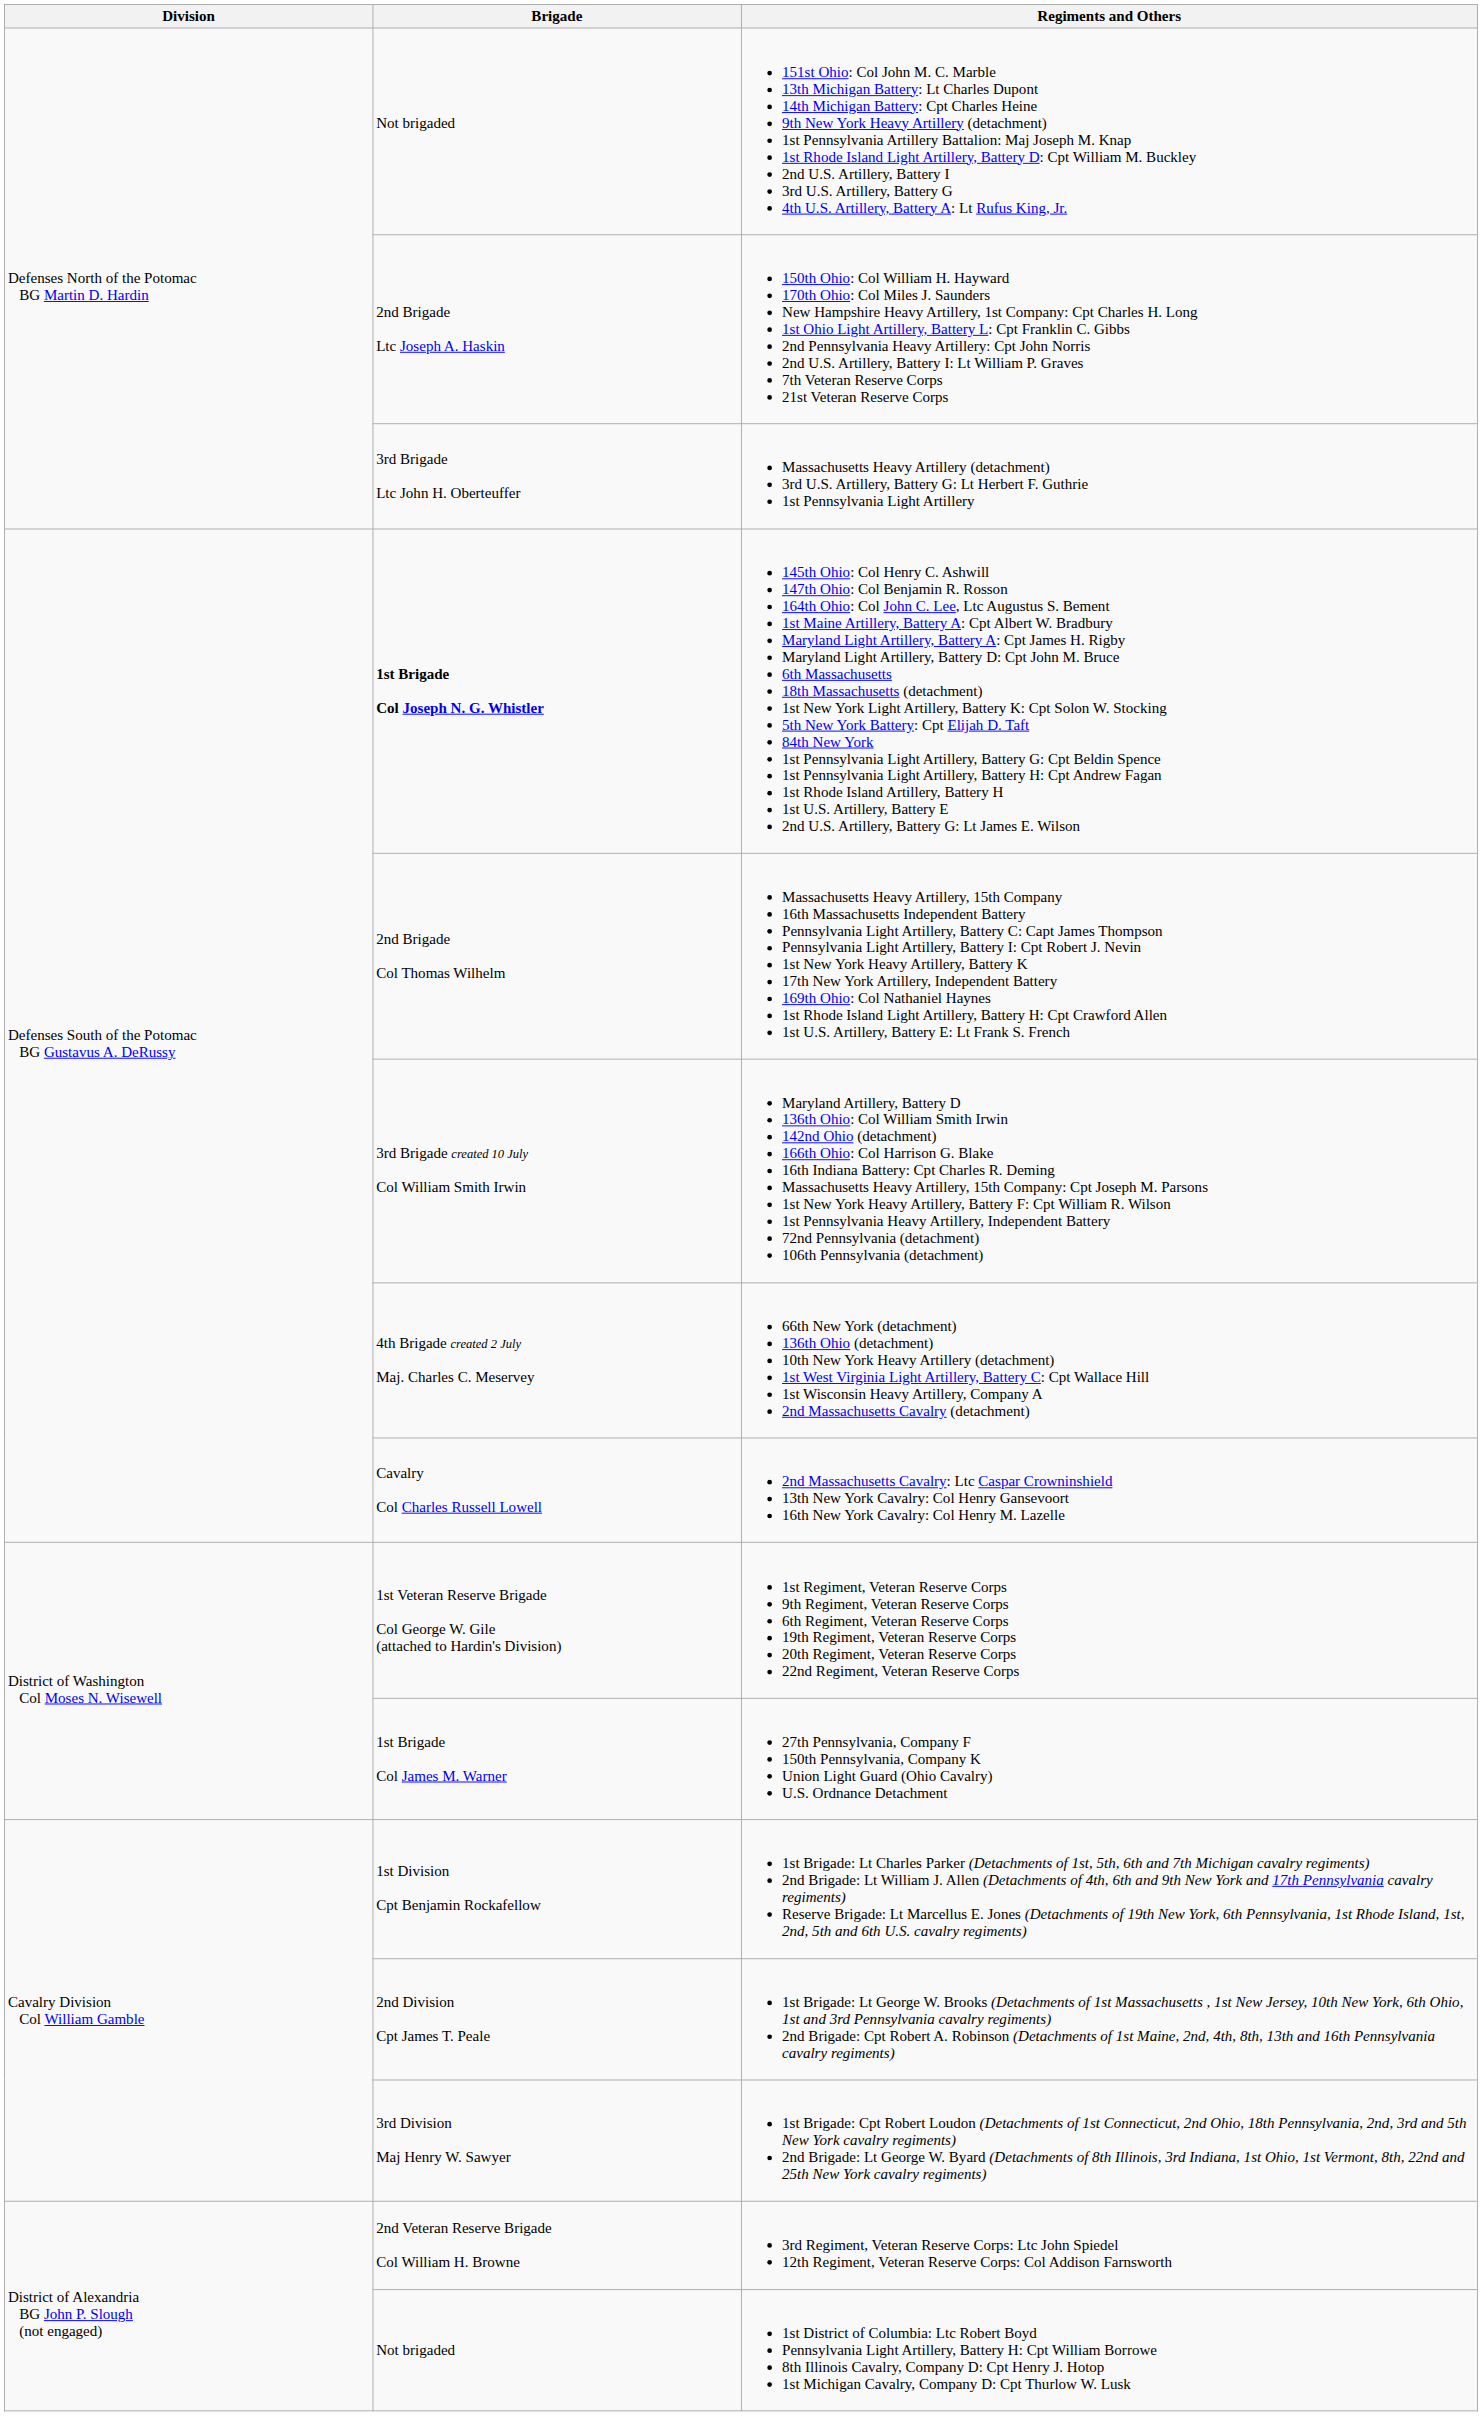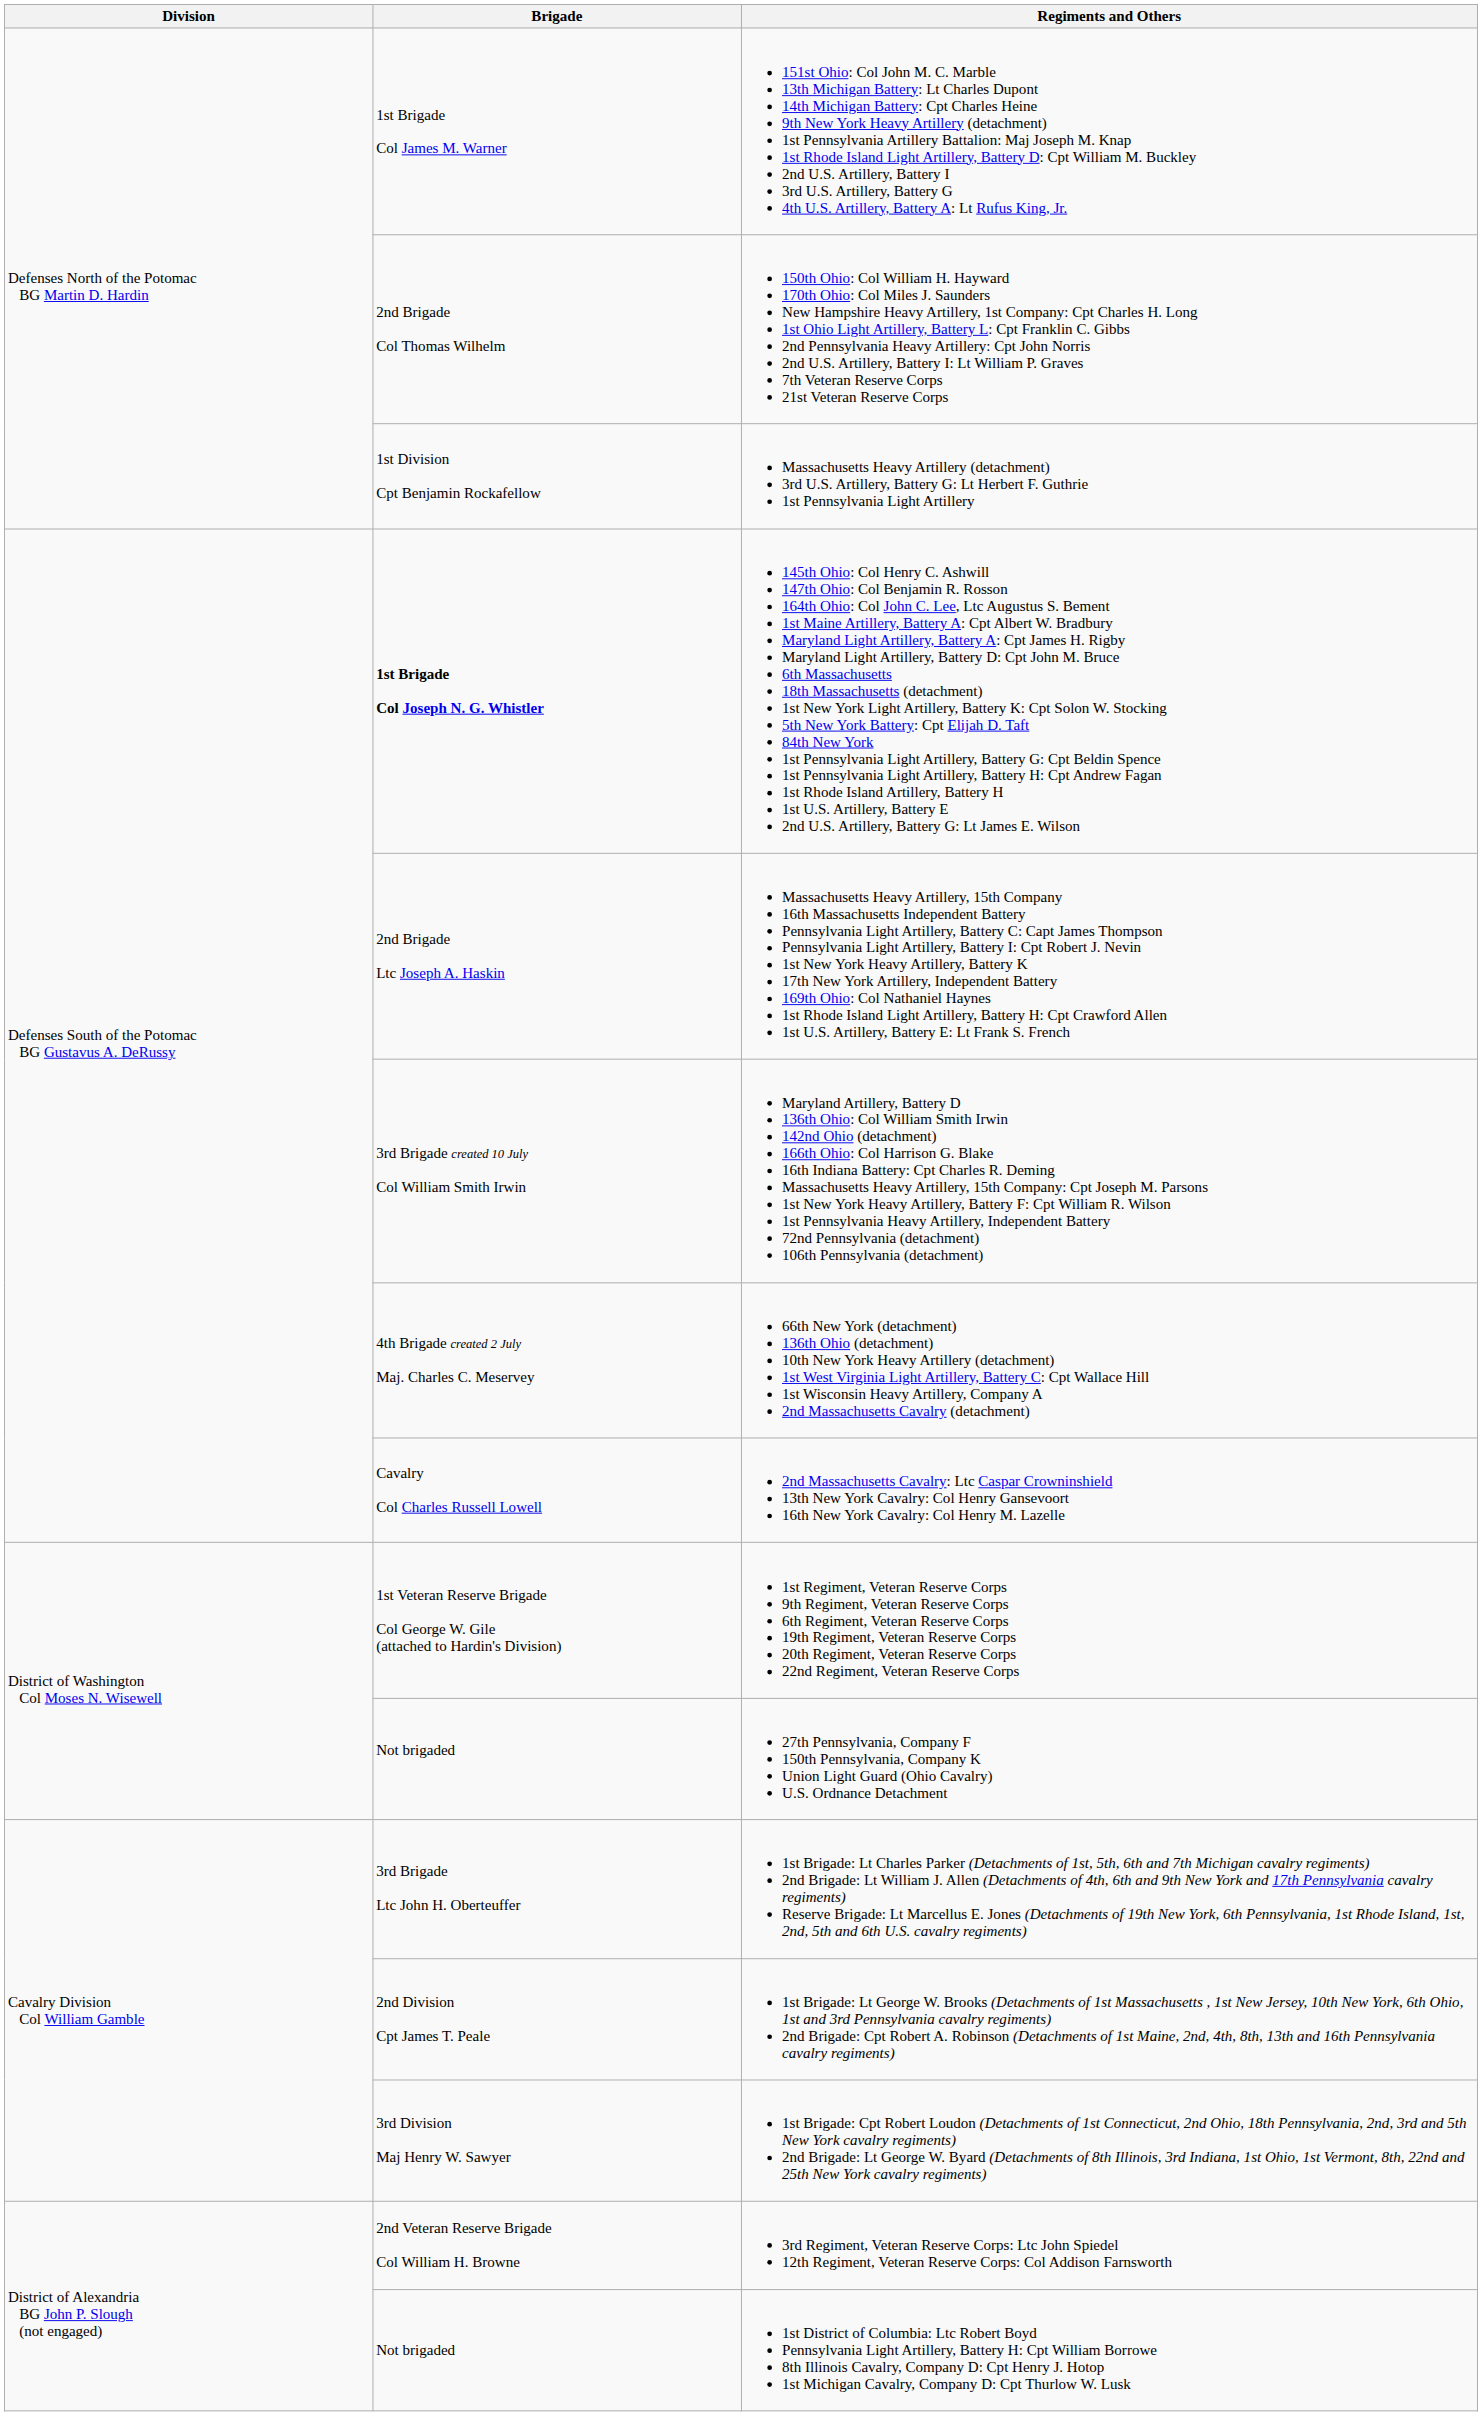(416, 122) Not brigaded -> (441, 131) 1st Brigade Col James M. Warner
(441, 329) 2nd Brigade Ltc Joseph A. Haskin -> (441, 329) 2nd Brigade Col Thomas Wilhelm
(448, 476) 3rd Brigade Ltc John H. Oberteuffer -> (458, 476) 1st Division Cpt Benjamin Rockafellow
(441, 956) 2nd Brigade Col Thomas Wilhelm -> (441, 956) 2nd Brigade Ltc Joseph A. Haskin
(441, 1758) 1st Brigade Col James M. Warner -> (416, 1750) Not brigaded
(458, 1889) 1st Division Cpt Benjamin Rockafellow -> (448, 1889) 3rd Brigade Ltc John H. Oberteuffer
